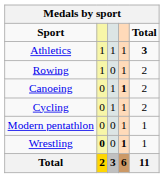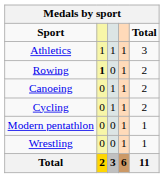(144, 51) bold -> (144, 51) normal
(102, 69) normal -> (102, 69) bold
(124, 88) bold -> (124, 88) normal
(102, 144) bold -> (102, 144) normal
(124, 144) bold -> (124, 144) normal
